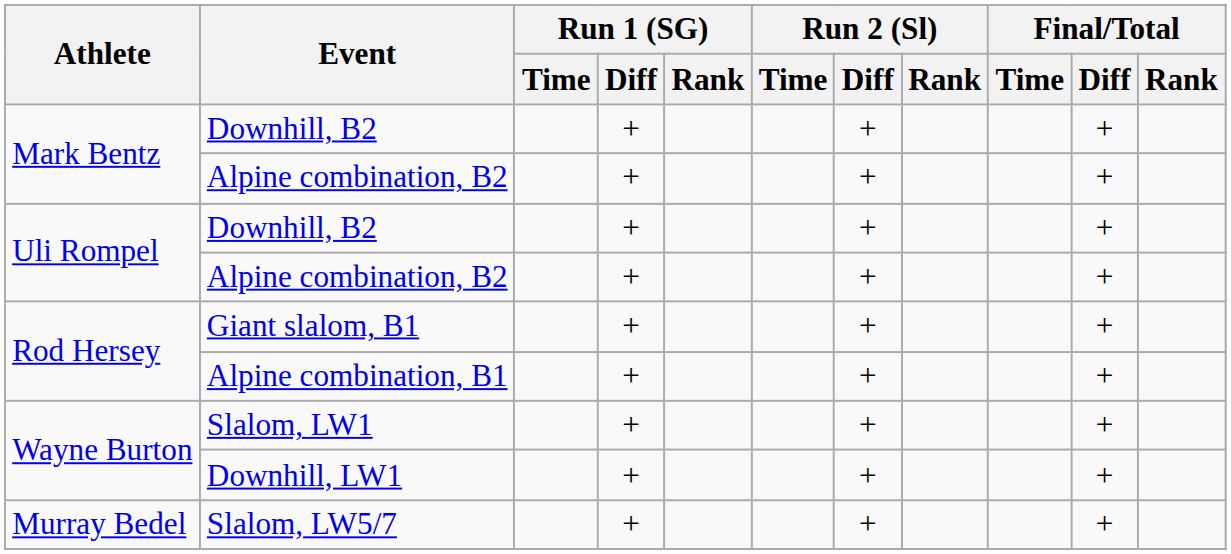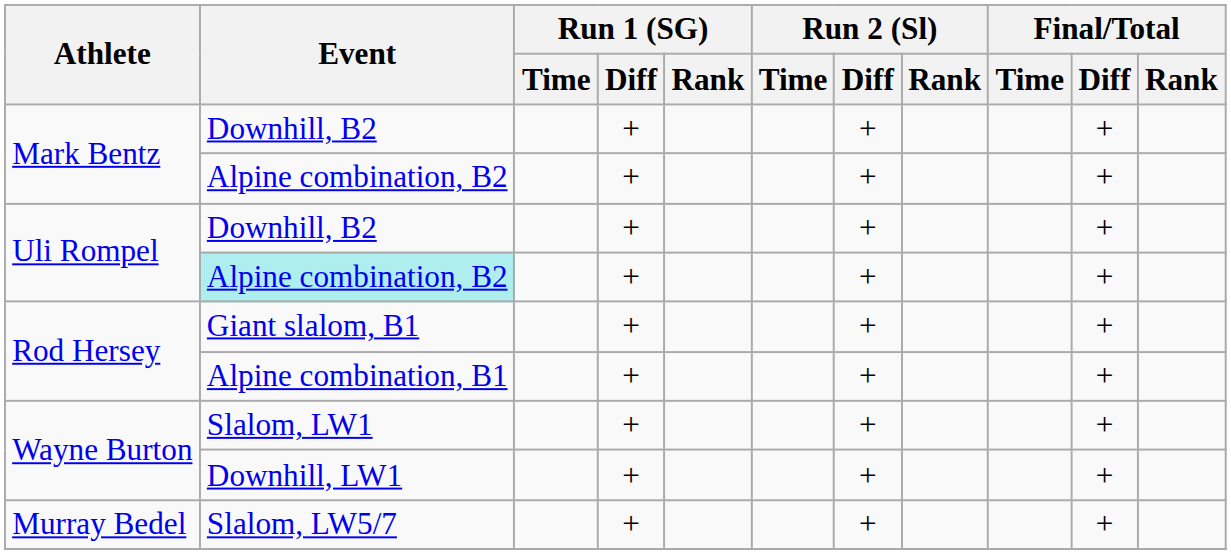(357, 276) no background -> (357, 276) paleturquoise background
